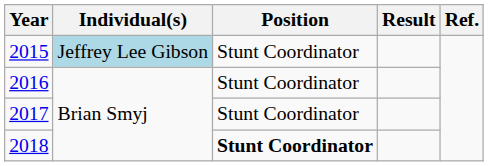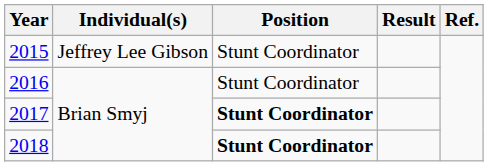(133, 51) lightblue background -> (133, 51) no background
(288, 113) normal -> (295, 113) bold
